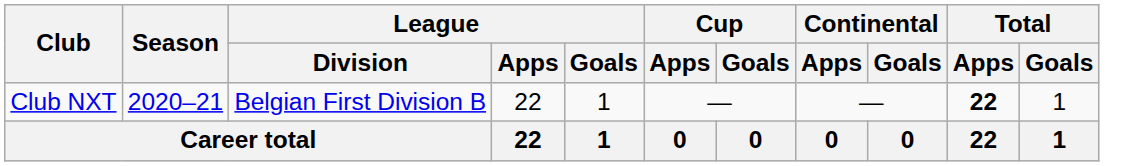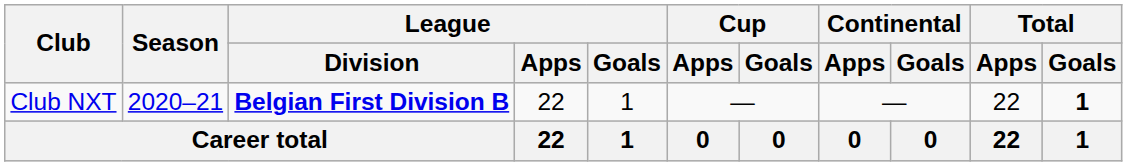(360, 101) normal -> (372, 101) bold
(983, 101) bold -> (1006, 101) normal
(1059, 101) normal -> (1082, 101) bold
